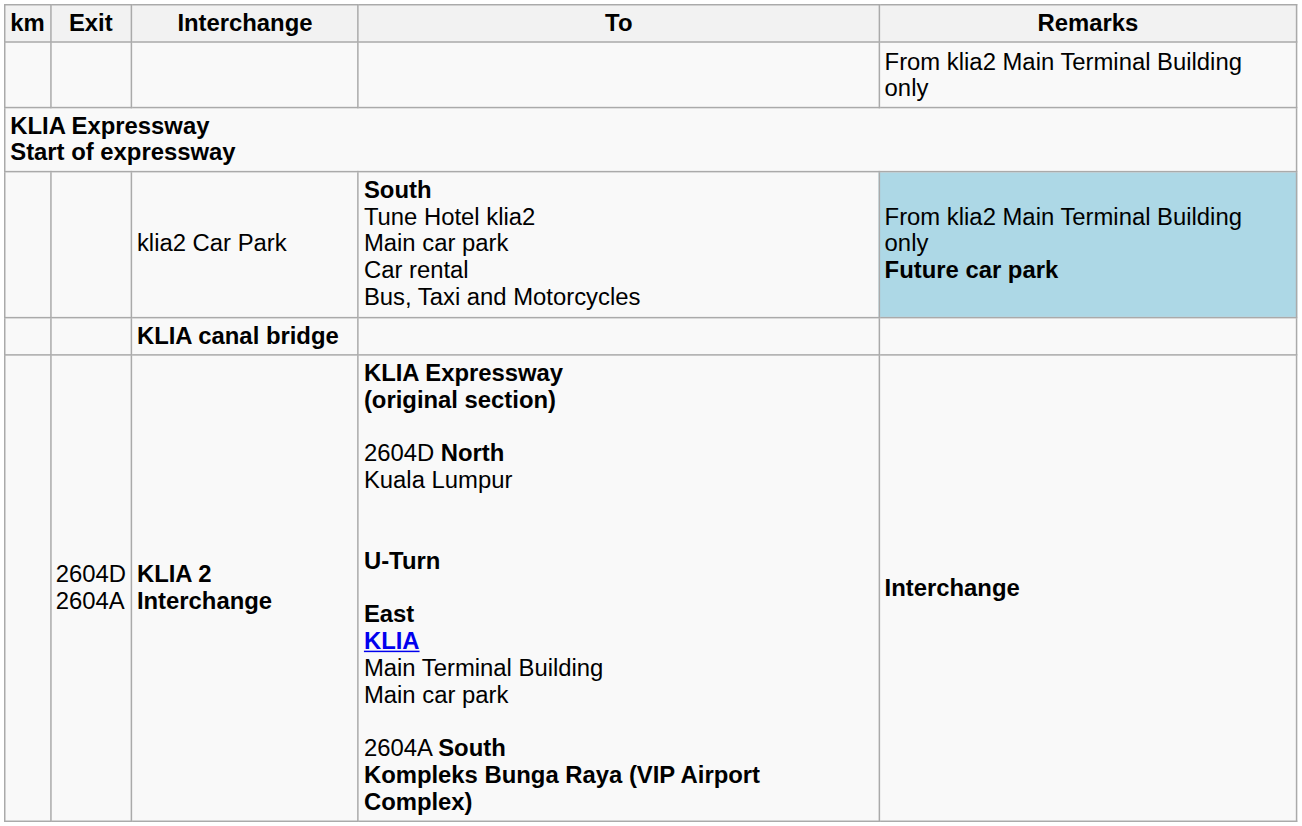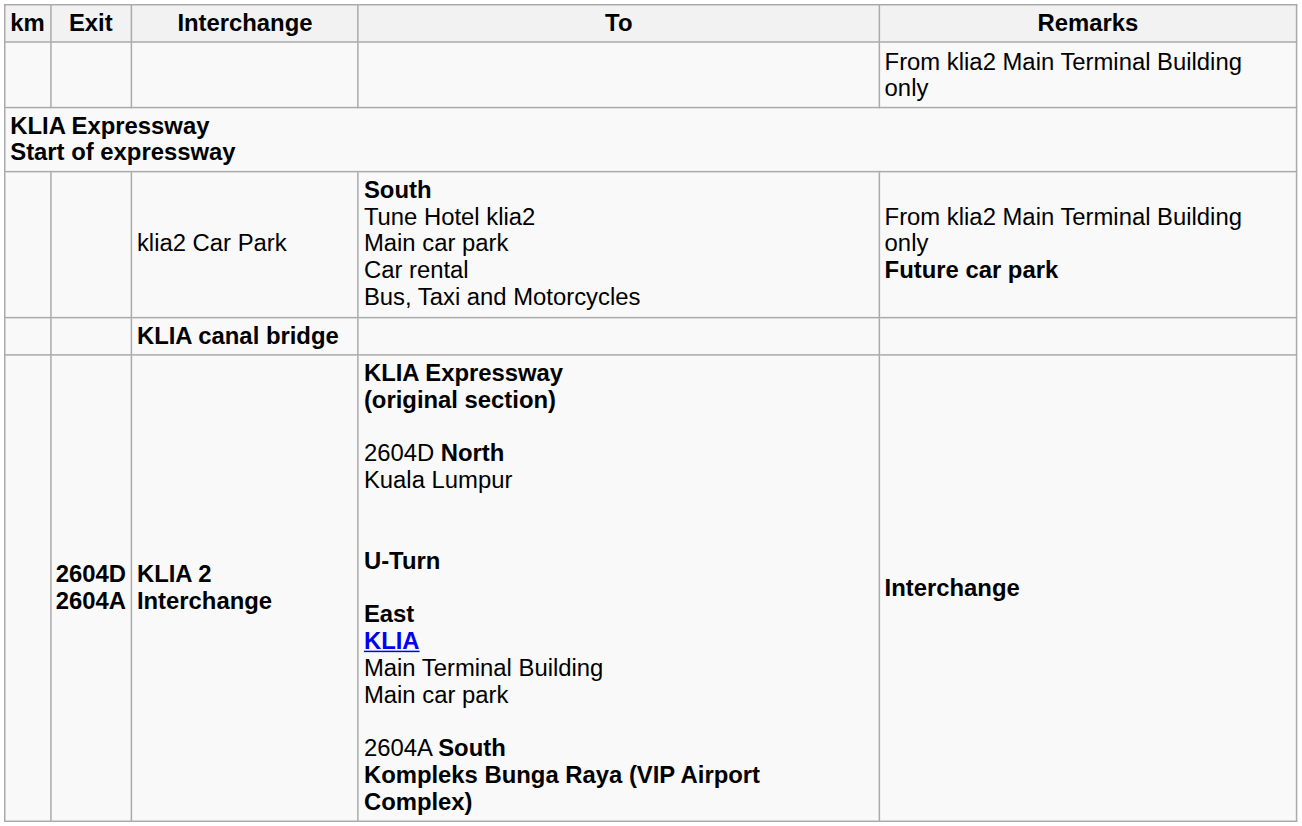(1063, 244) lightblue background -> (1063, 244) no background
(91, 587) normal -> (91, 587) bold
